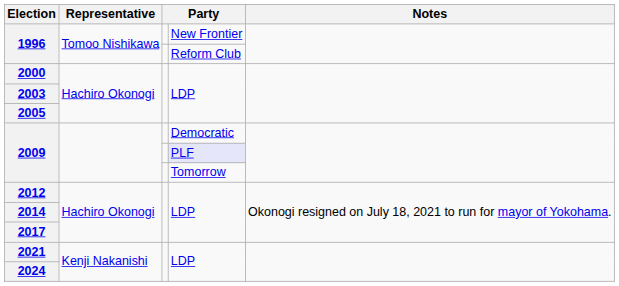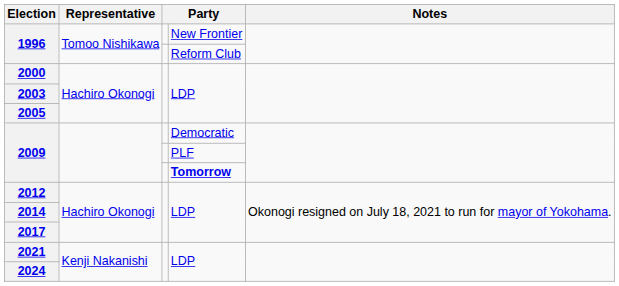(182, 152) lavender background -> (182, 152) no background
(198, 172) normal -> (201, 172) bold
